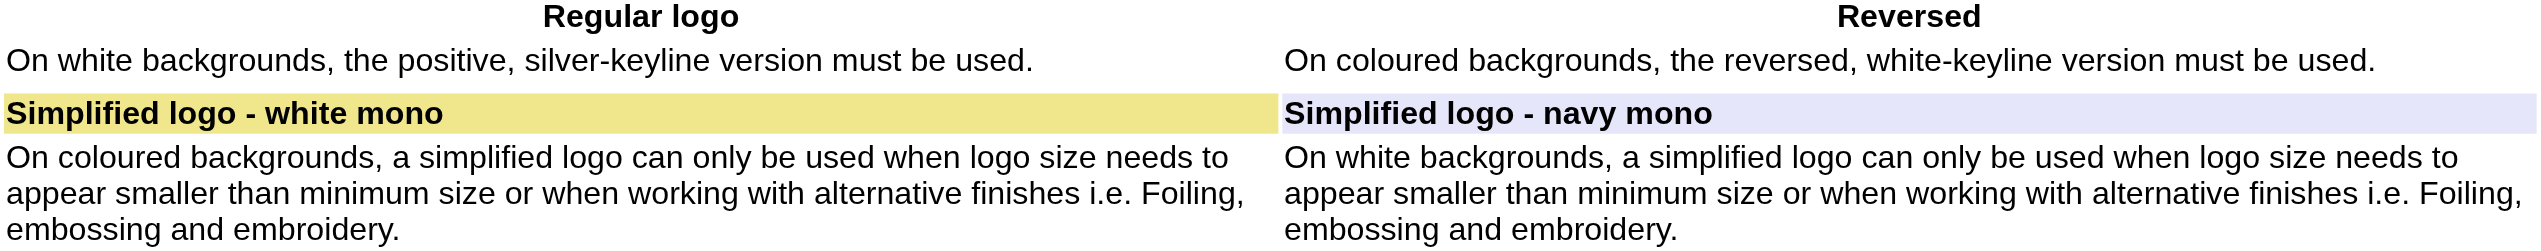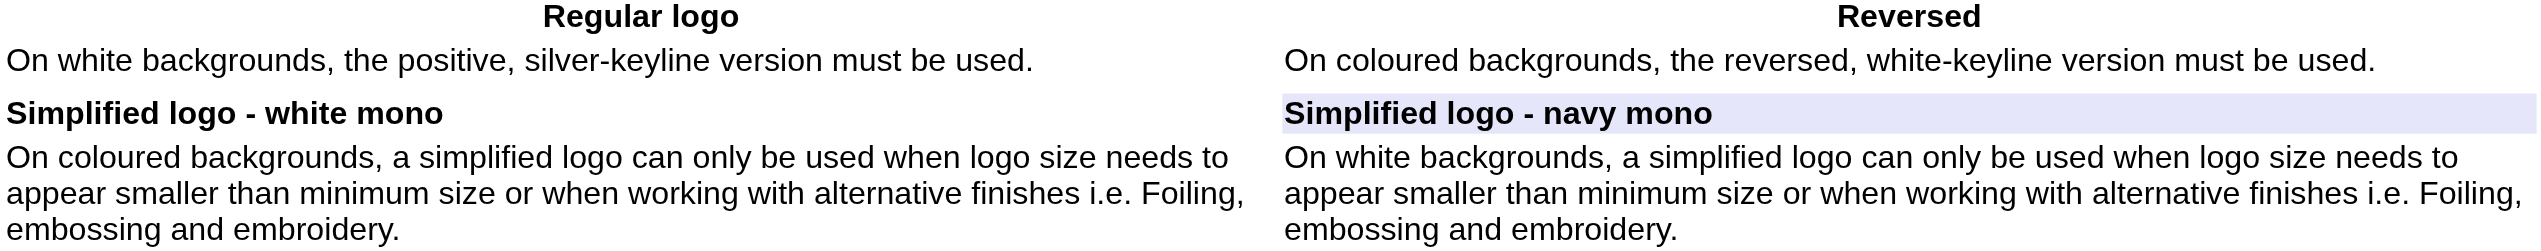(225, 113) khaki background -> (225, 113) no background
